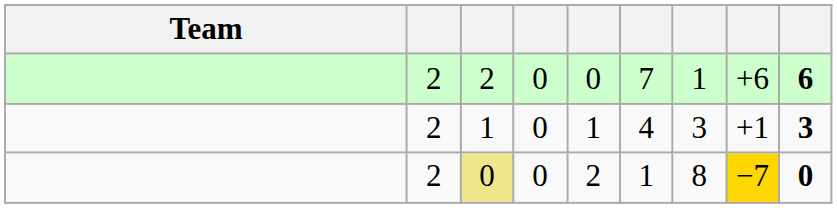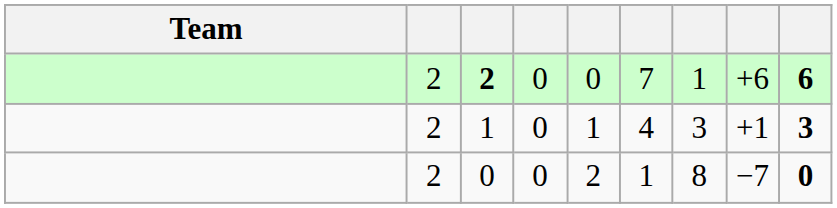(487, 78) normal -> (487, 78) bold
(487, 176) khaki background -> (487, 176) no background
(752, 176) gold background -> (752, 176) no background
